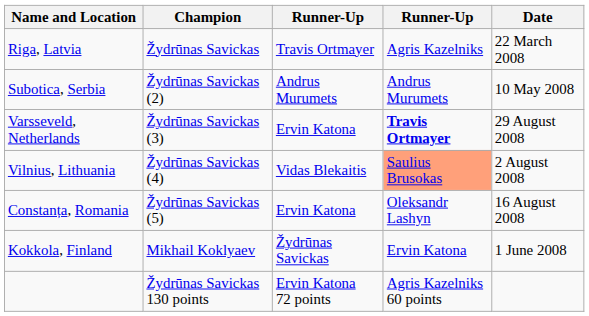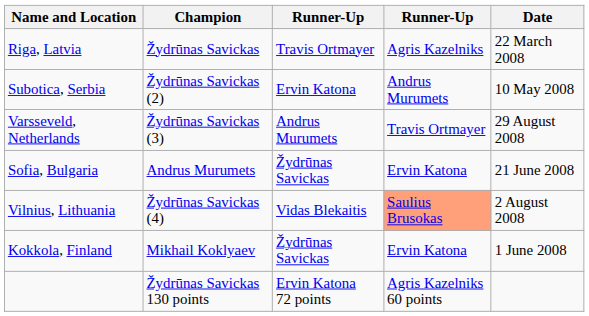(306, 89) Andrus Murumets -> (316, 89) Ervin Katona
(316, 129) Ervin Katona -> (307, 129) Andrus Murumets
(419, 129) bold -> (436, 129) normal
+ row: (53, 170)
- row: (68, 210)
